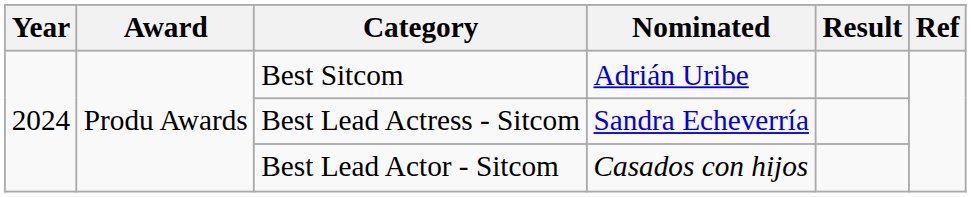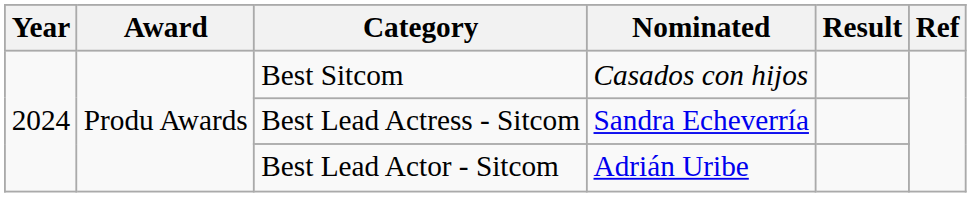(671, 74) Adrián Uribe -> (701, 74) Casados con hijos
(701, 167) Casados con hijos -> (671, 167) Adrián Uribe
